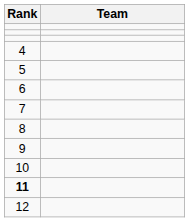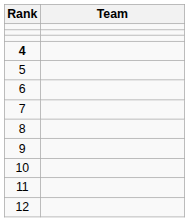(22, 50) normal -> (22, 50) bold
(22, 187) bold -> (22, 187) normal
